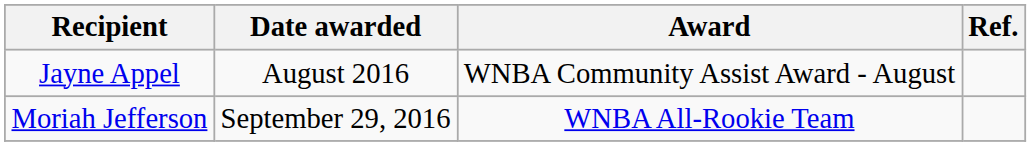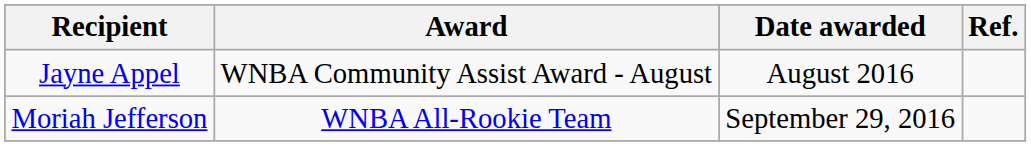columns swapped: (709, 27) <-> (336, 27)
